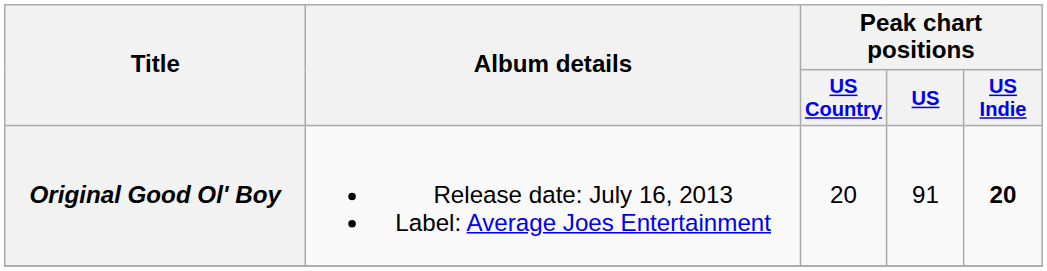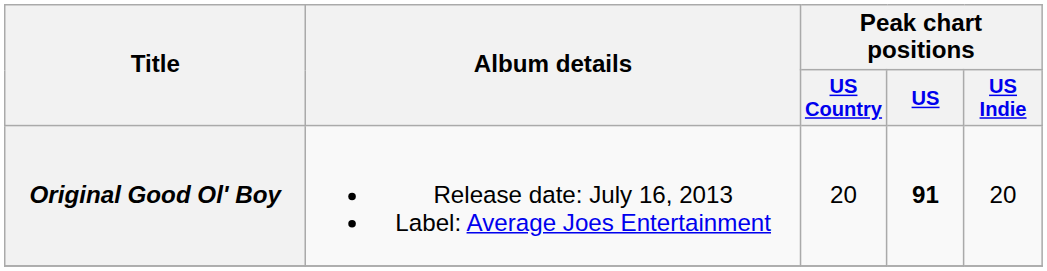(926, 195) normal -> (926, 195) bold
(1003, 195) bold -> (1003, 195) normal
